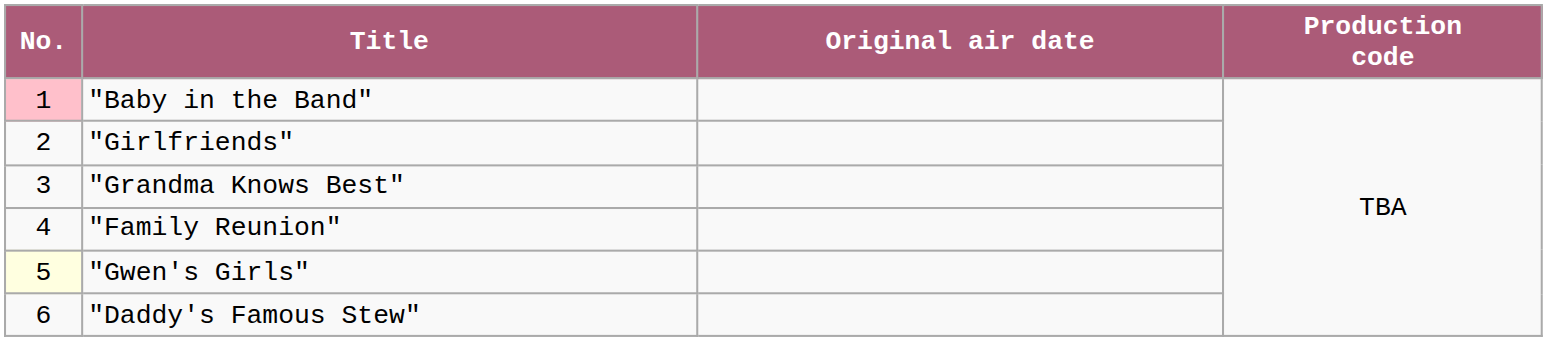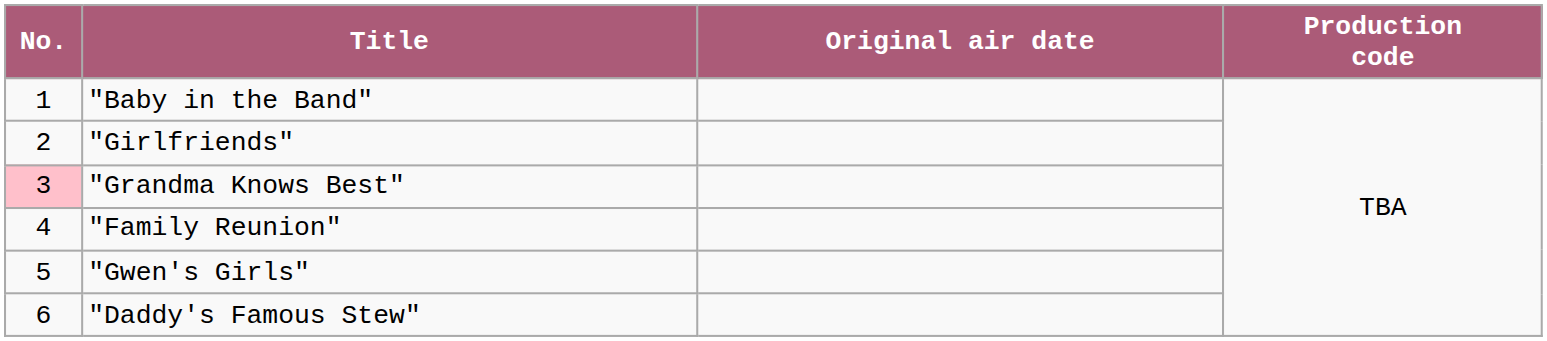(43, 100) pink background -> (43, 100) no background
(43, 186) no background -> (43, 186) pink background
(43, 272) lightyellow background -> (43, 272) no background
